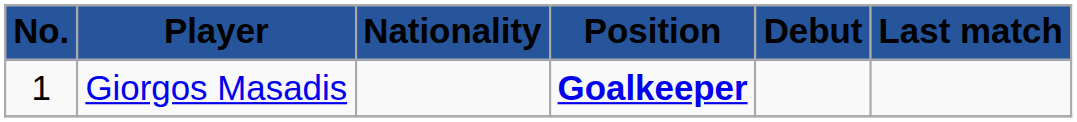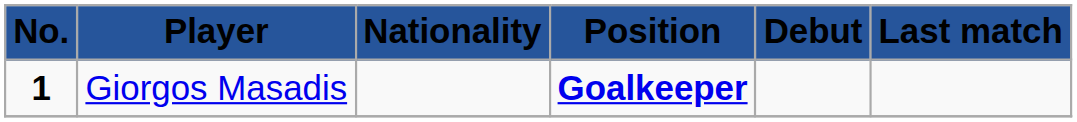(41, 87) normal -> (41, 87) bold
